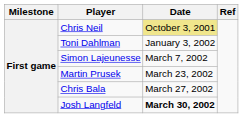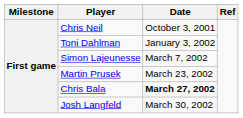(180, 27) khaki background -> (180, 27) no background
(179, 89) normal -> (180, 89) bold
(180, 105) bold -> (179, 105) normal
